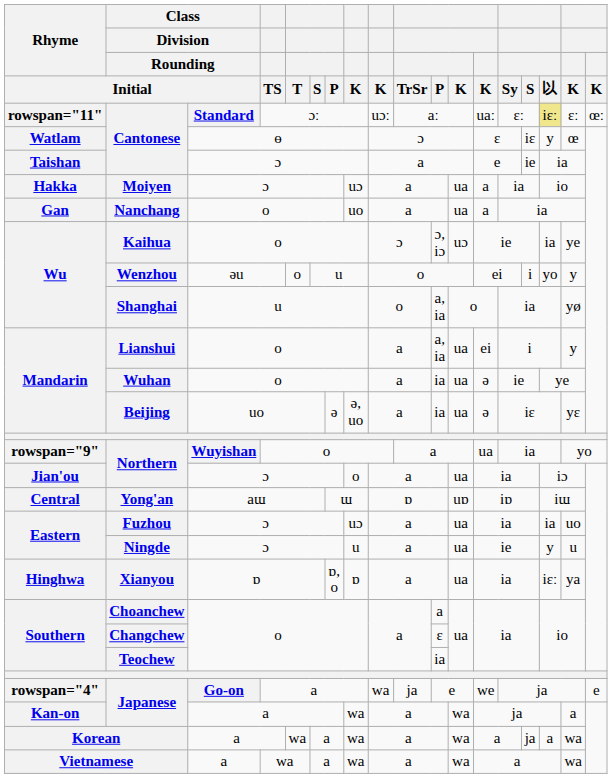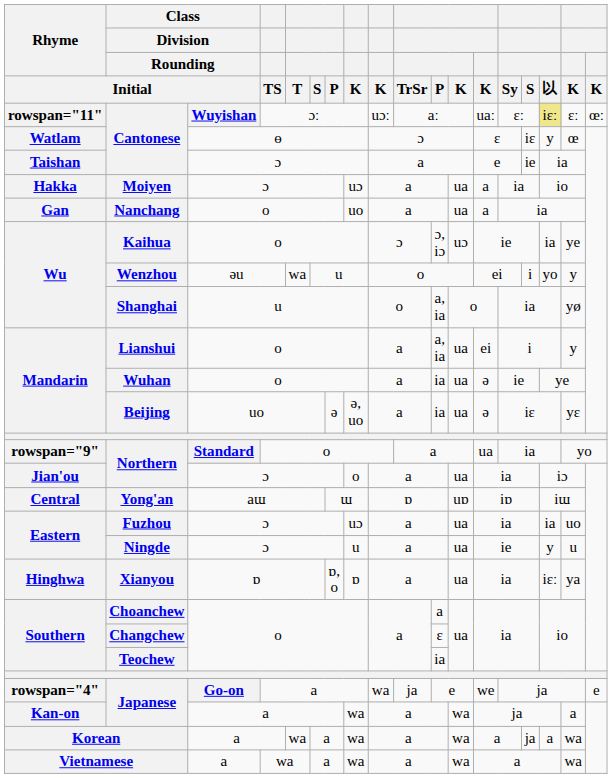(224, 114) Standard -> (224, 114) Wuyishan
(297, 274) o -> (297, 274) wa
(224, 451) Wuyishan -> (224, 451) Standard
